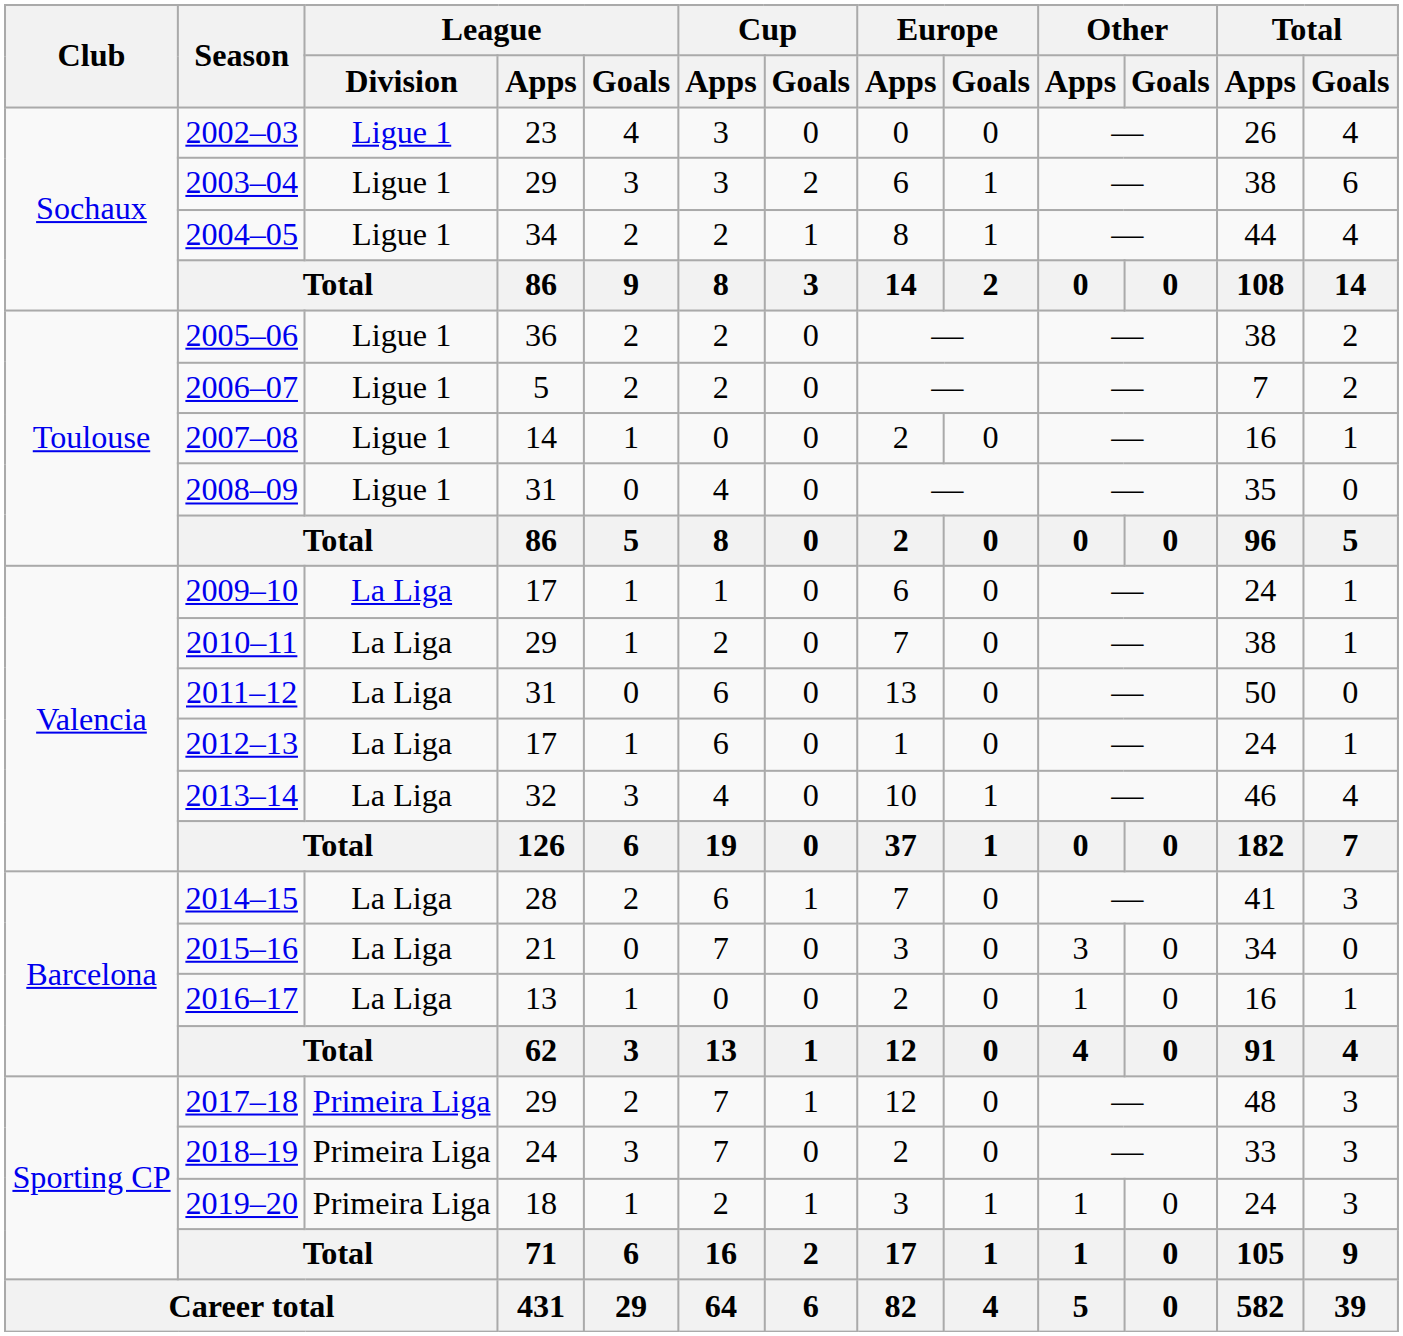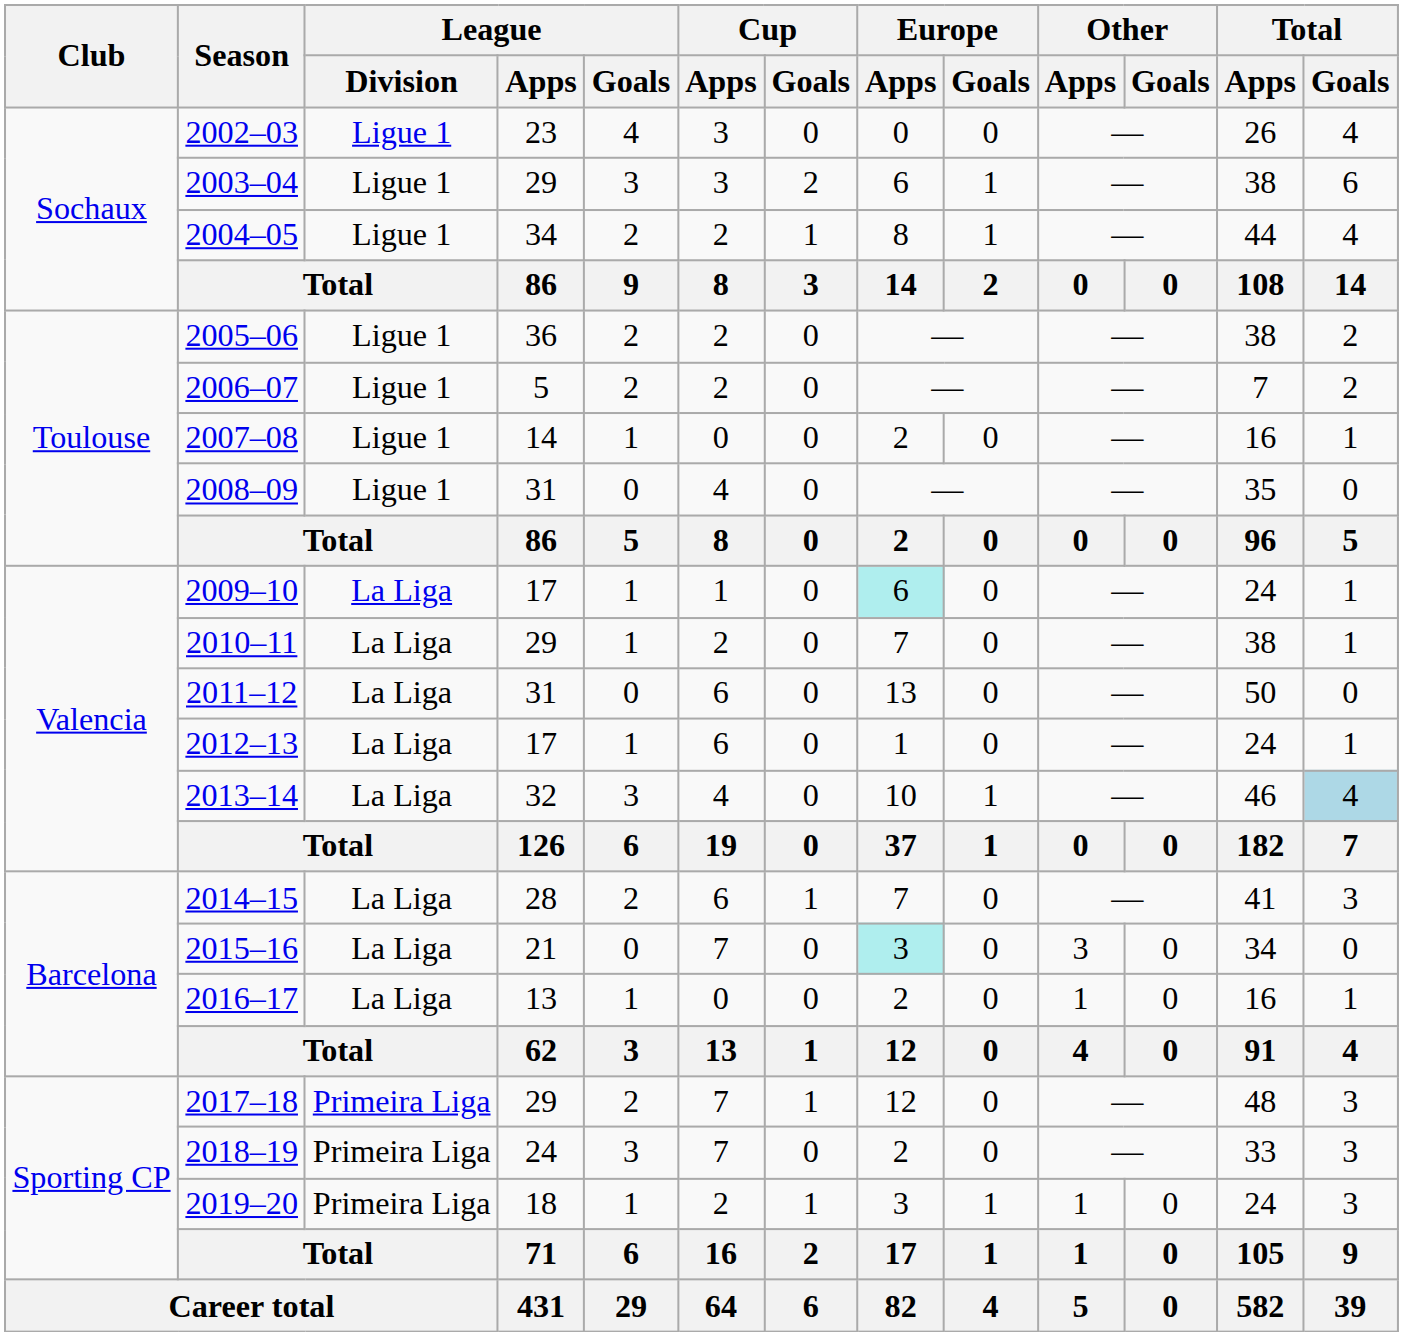(901, 591) no background -> (901, 591) paleturquoise background
(1350, 795) no background -> (1350, 795) lightblue background
(901, 948) no background -> (901, 948) paleturquoise background
